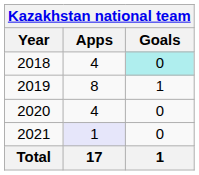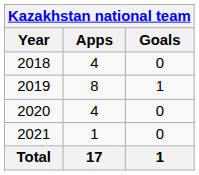(160, 63) paleturquoise background -> (160, 63) no background
(94, 134) lavender background -> (94, 134) no background
